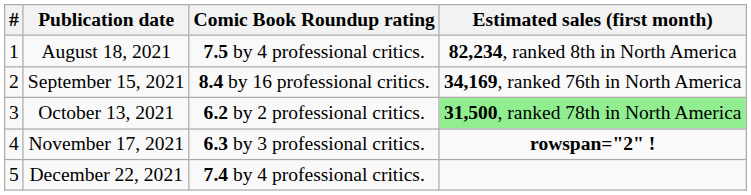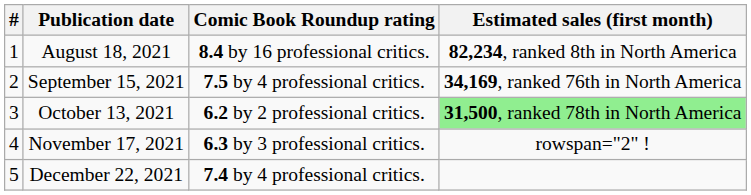(314, 50) 7.5 by 4 professional critics. -> (314, 50) 8.4 by 16 professional critics.
(314, 81) 8.4 by 16 professional critics. -> (314, 81) 7.5 by 4 professional critics.
(593, 143) bold -> (593, 143) normal
